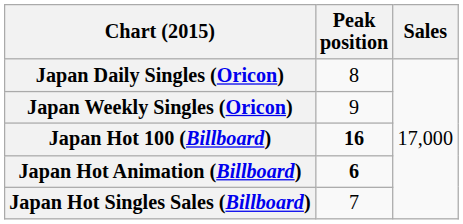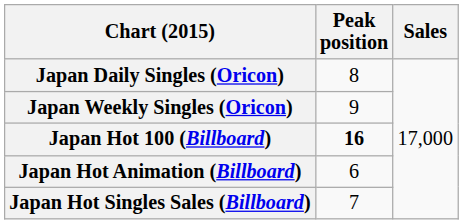(354, 171) bold -> (354, 171) normal
